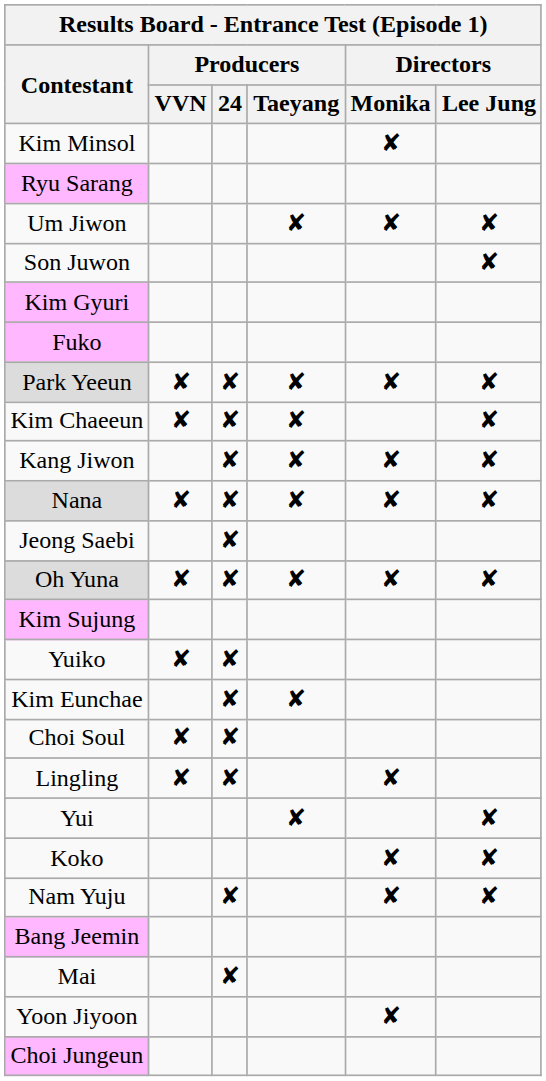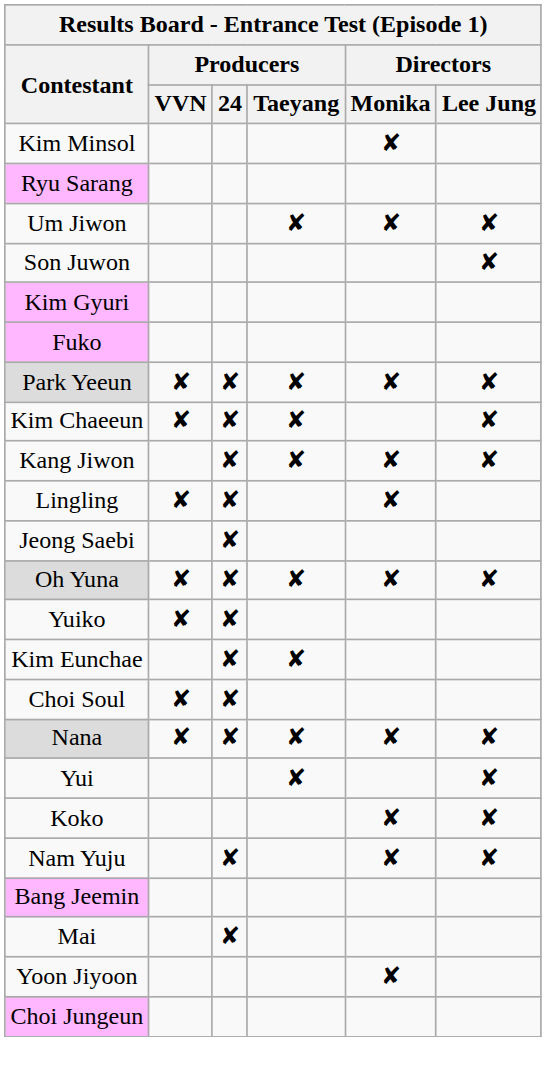rows swapped: (77, 778) <-> (77, 500)
- row: (77, 619)
